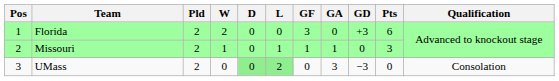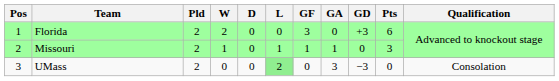(252, 66) lightgreen background -> (252, 66) no background
